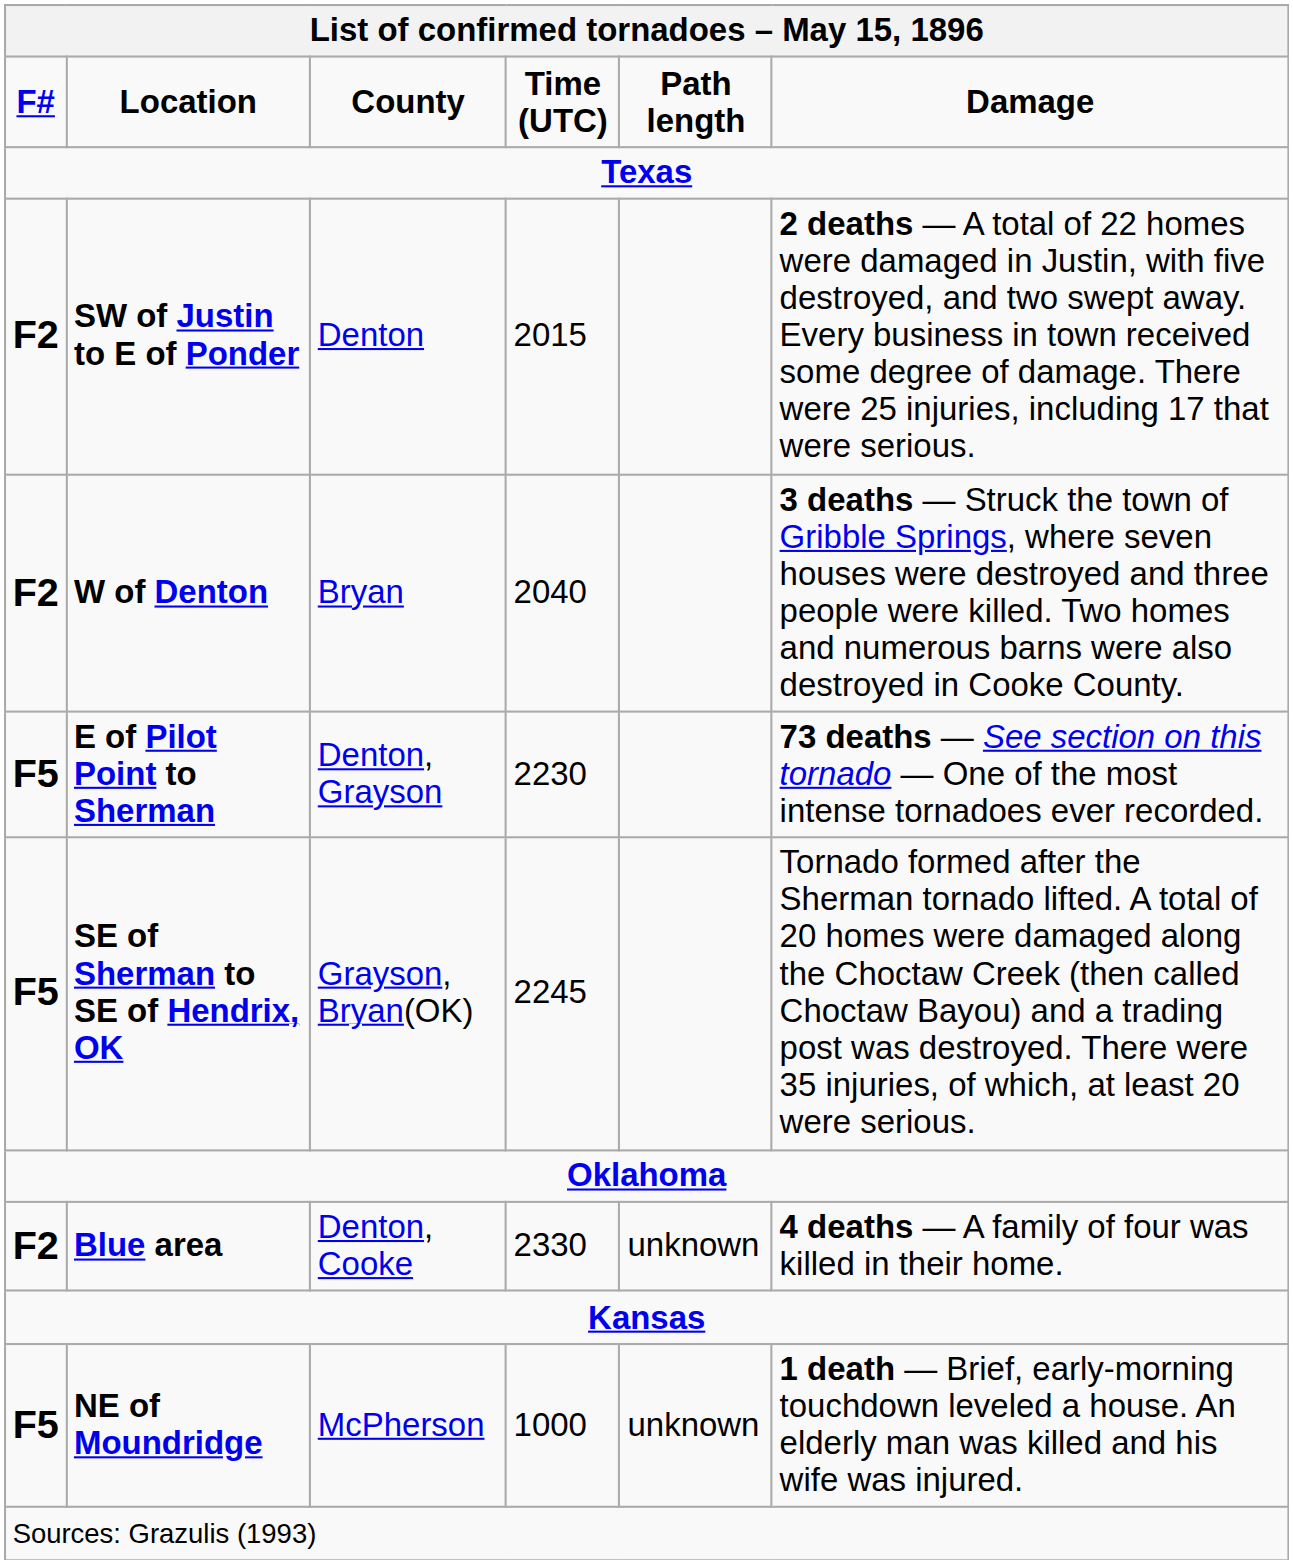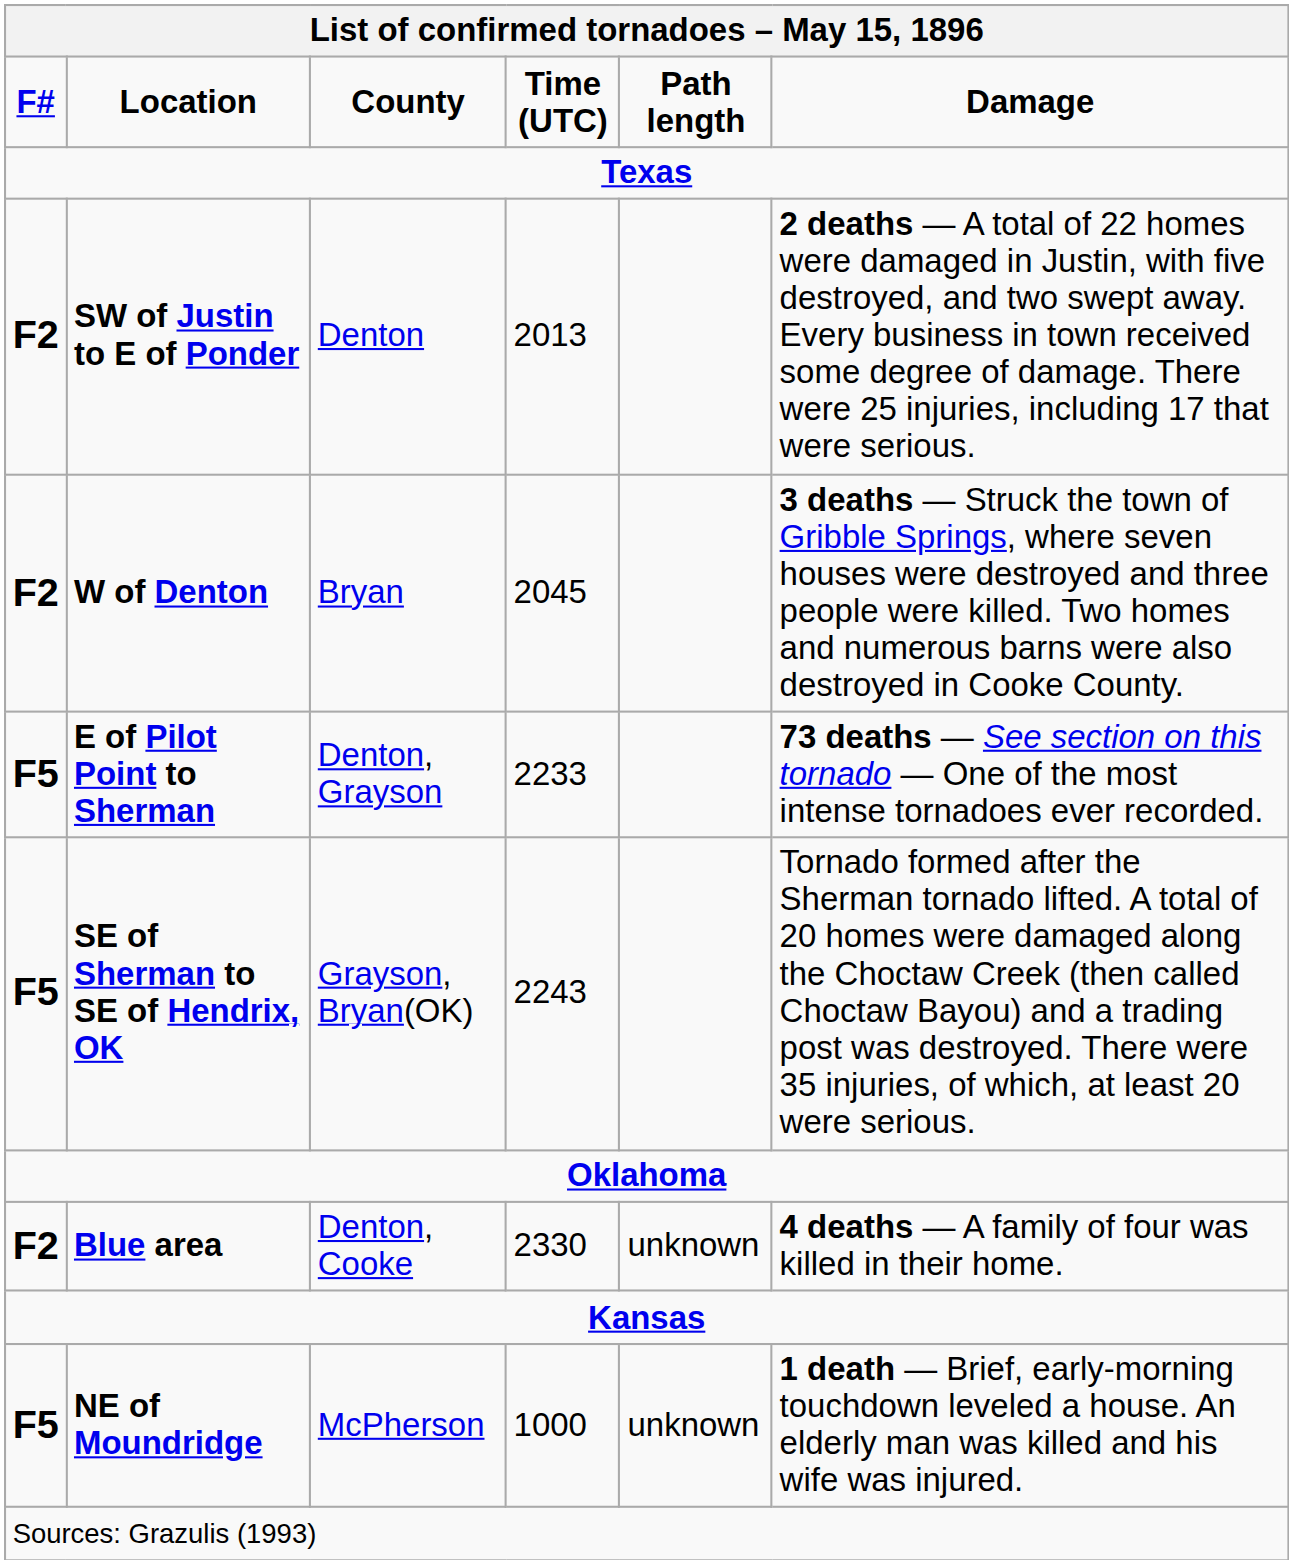(550, 335) 2015 -> (550, 335) 2013
(550, 591) 2040 -> (550, 591) 2045
(550, 774) 2230 -> (550, 774) 2233
(550, 993) 2245 -> (550, 993) 2243
